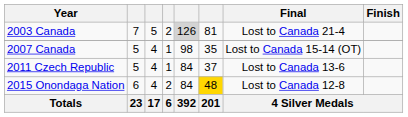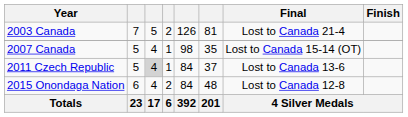(186, 31) lightgrey background -> (186, 31) no background
(154, 67) no background -> (154, 67) lightgrey background
(211, 85) gold background -> (211, 85) no background
